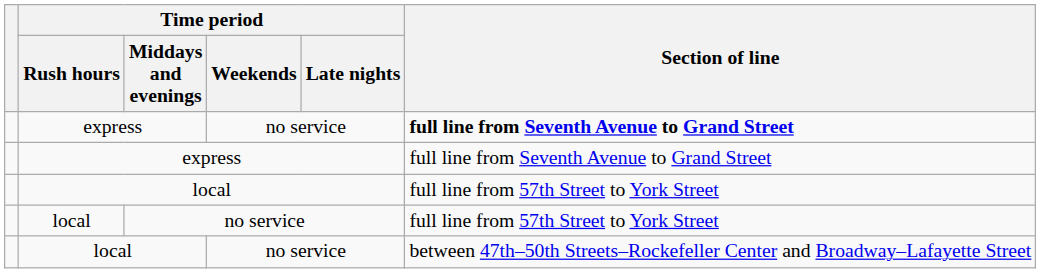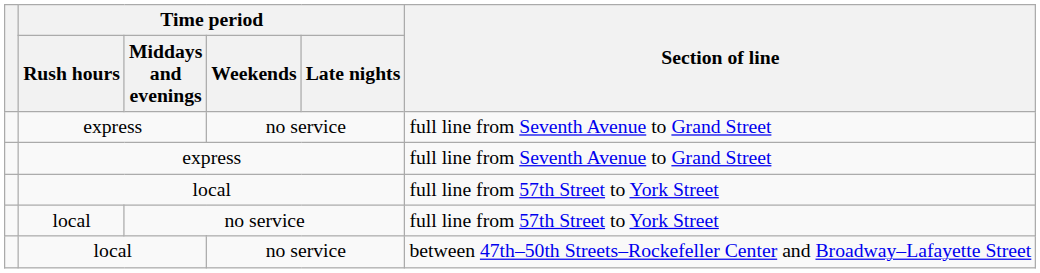(602, 126) bold -> (590, 126) normal
